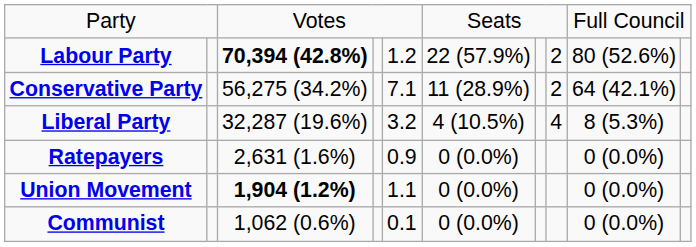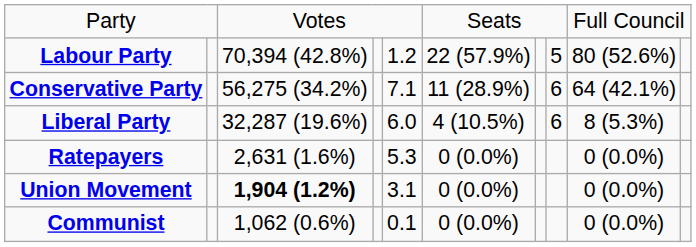(295, 55) bold -> (295, 55) normal
(556, 55) 2 -> (556, 55) 5
(556, 88) 2 -> (556, 88) 6
(402, 122) 3.2 -> (402, 122) 6.0
(556, 122) 4 -> (556, 122) 6
(402, 156) 0.9 -> (402, 156) 5.3
(402, 190) 1.1 -> (402, 190) 3.1
